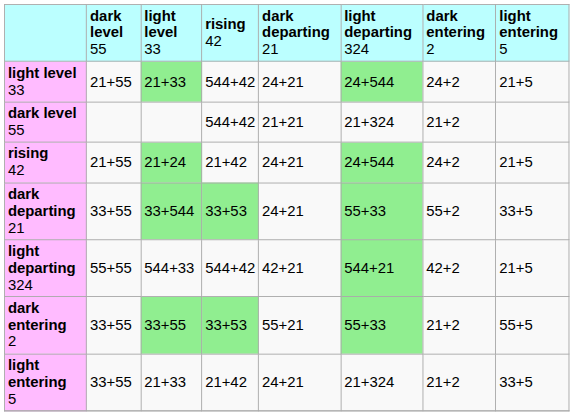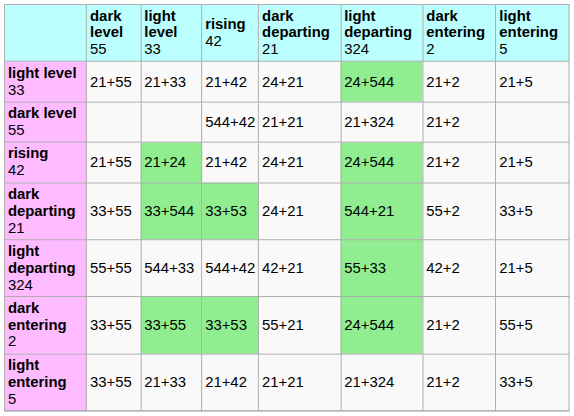(165, 81) lightgreen background -> (165, 81) no background
(230, 81) 544+42 -> (226, 81) 21+42
(443, 81) 24+2 -> (443, 81) 21+2
(443, 162) 24+2 -> (443, 162) 21+2
(365, 211) 55+33 -> (369, 211) 544+21
(369, 268) 544+21 -> (365, 268) 55+33
(365, 325) 55+33 -> (369, 325) 24+544
(283, 382) 24+21 -> (283, 382) 21+21
